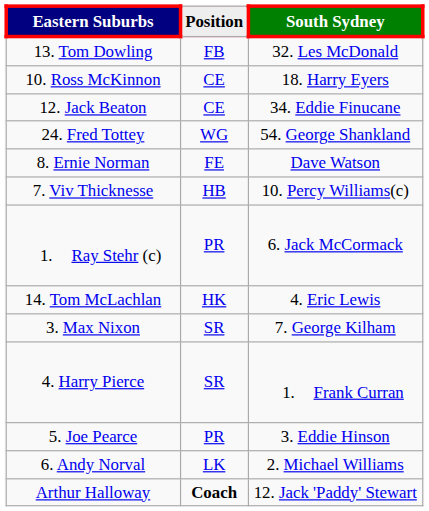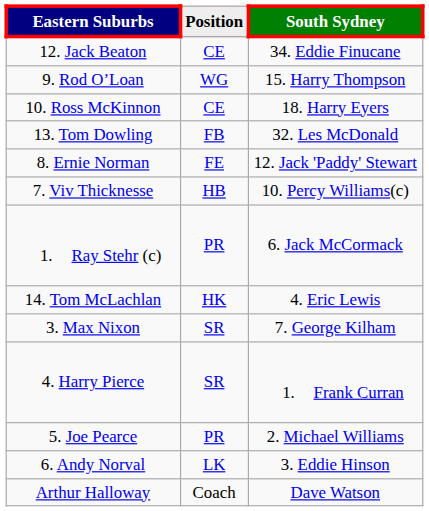rows swapped: (93, 51) <-> (93, 107)
+ row: (93, 79)
- row: (93, 135)
(335, 162) Dave Watson -> (335, 162) 12. Jack 'Paddy' Stewart
(335, 436) 3. Eddie Hinson -> (335, 436) 2. Michael Williams
(335, 464) 2. Michael Williams -> (335, 464) 3. Eddie Hinson
(214, 492) bold -> (214, 492) normal
(335, 492) 12. Jack 'Paddy' Stewart -> (335, 492) Dave Watson
